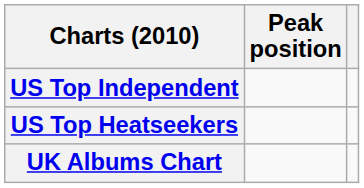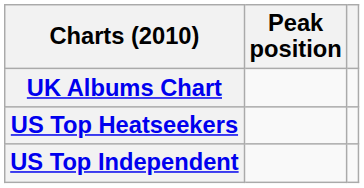rows swapped: (124, 162) <-> (124, 87)
